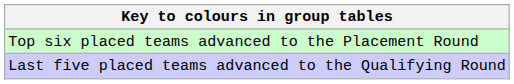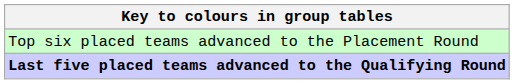(257, 66) normal -> (257, 66) bold
